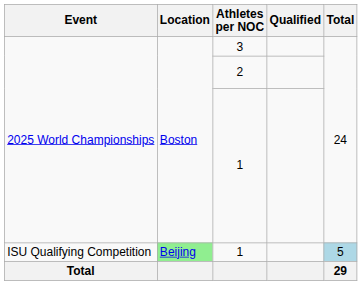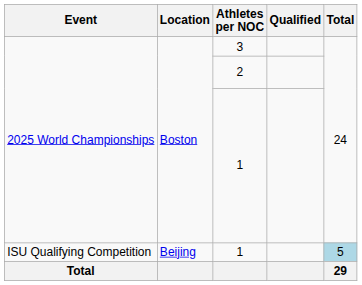(178, 252) lightgreen background -> (178, 252) no background
